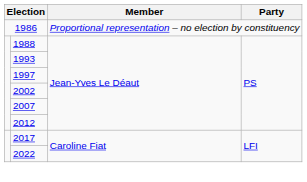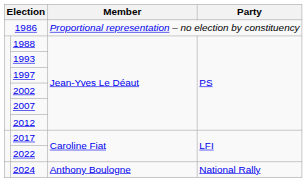+ row: (24, 169)
